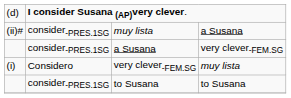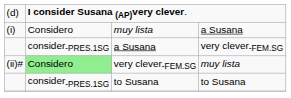(15, 31) (ii)# -> (11, 30) (i)
(68, 31) consider-PRES.1SG -> (50, 30) Considero
(11, 66) (i) -> (15, 64) (ii)#
(50, 66) no background -> (50, 64) lightgreen background
